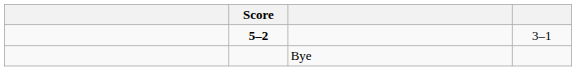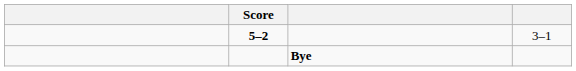(301, 55) normal -> (301, 55) bold
